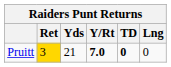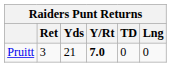(43, 52) gold background -> (43, 52) no background
(123, 52) bold -> (123, 52) normal
